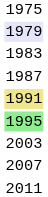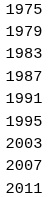(24, 32) lavender background -> (24, 32) no background
(24, 99) khaki background -> (24, 99) no background
(24, 121) lightgreen background -> (24, 121) no background
